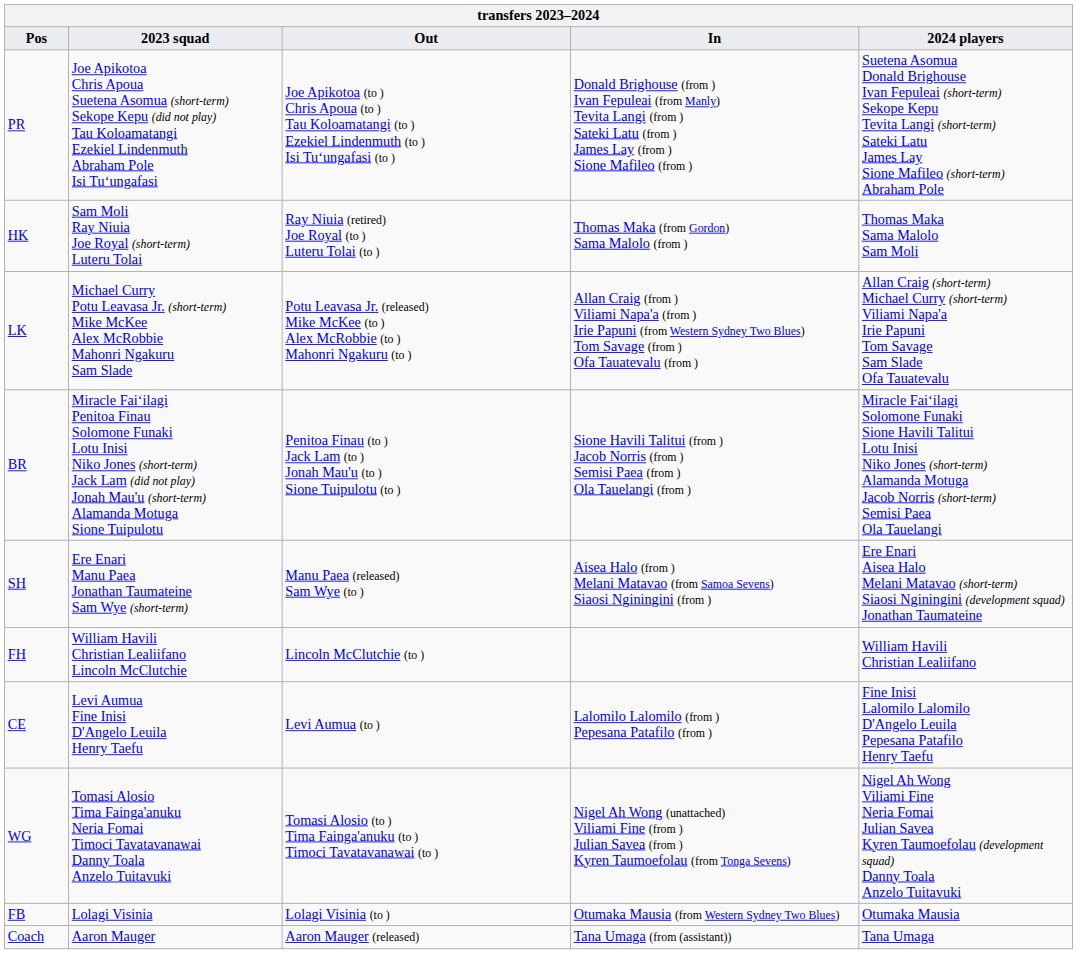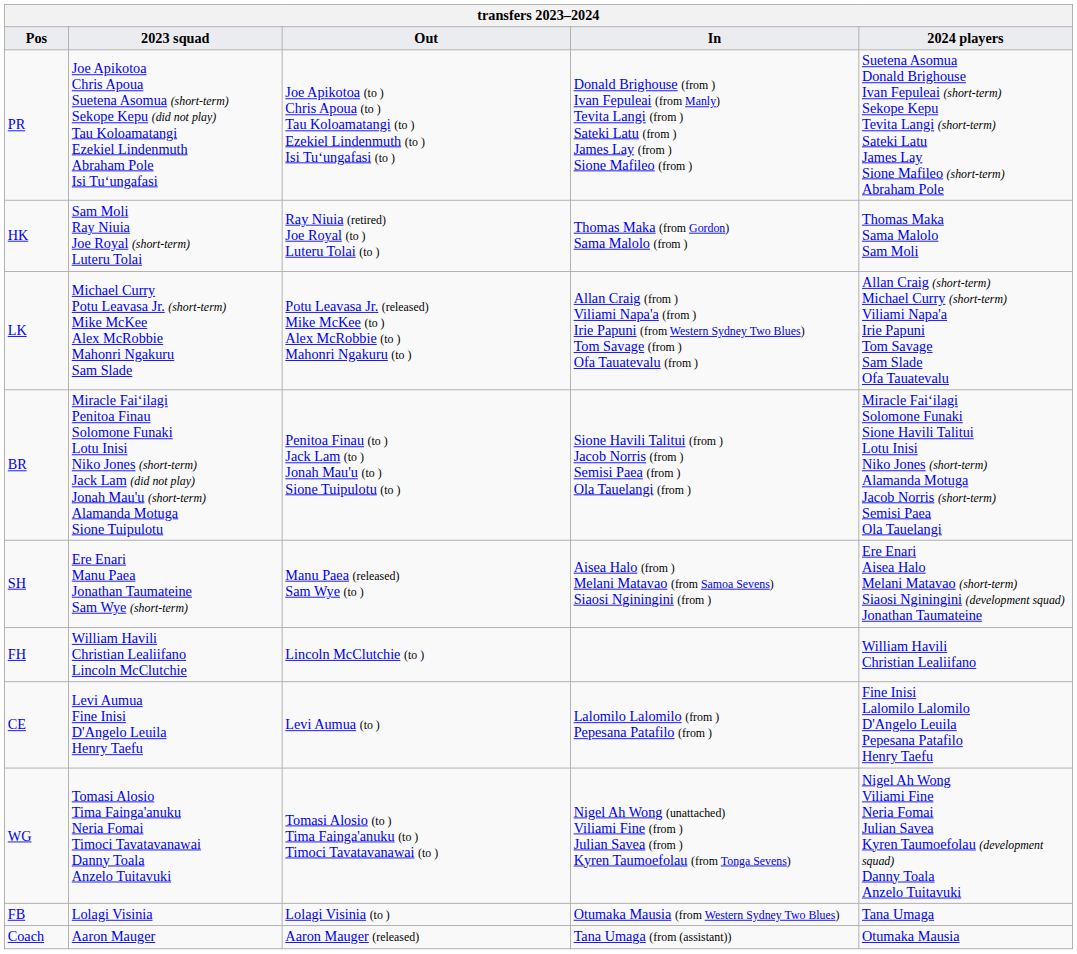(911, 914) Otumaka Mausia -> (898, 914) Tana Umaga
(898, 937) Tana Umaga -> (911, 937) Otumaka Mausia
